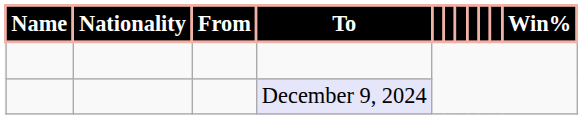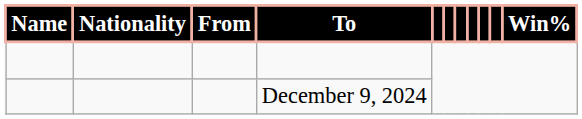(344, 96) lavender background -> (344, 96) no background
